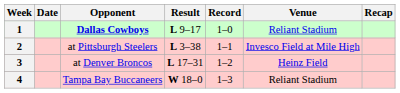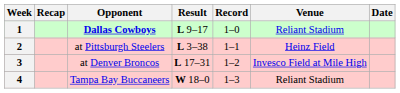columns swapped: (47, 12) <-> (379, 12)
(303, 46) Invesco Field at Mile High -> (310, 46) Heinz Field
(303, 63) Heinz Field -> (310, 63) Invesco Field at Mile High
